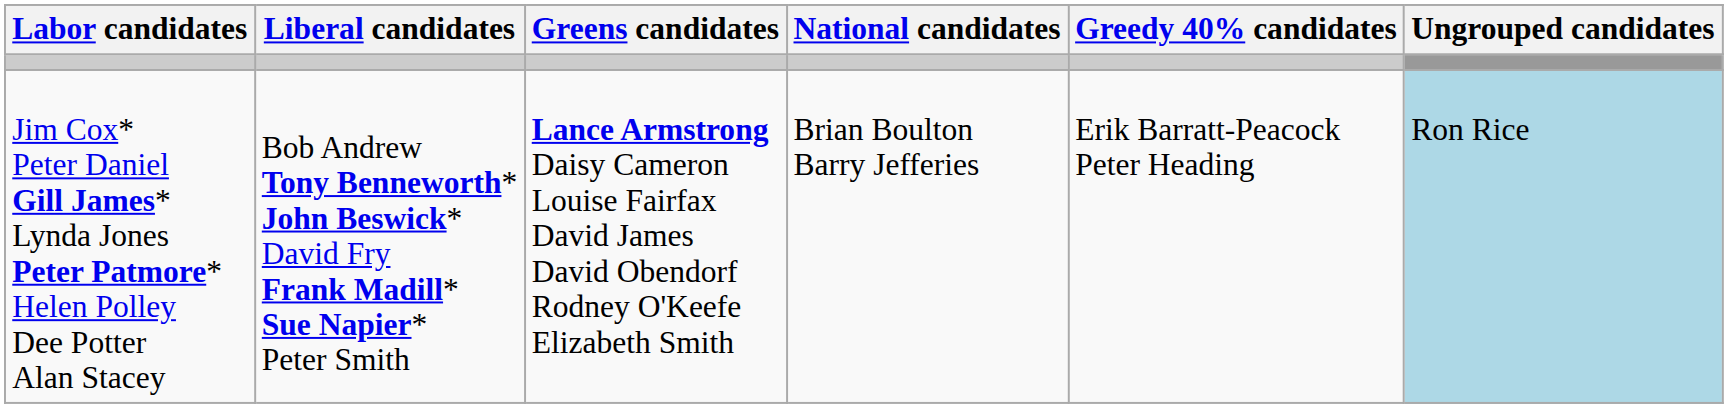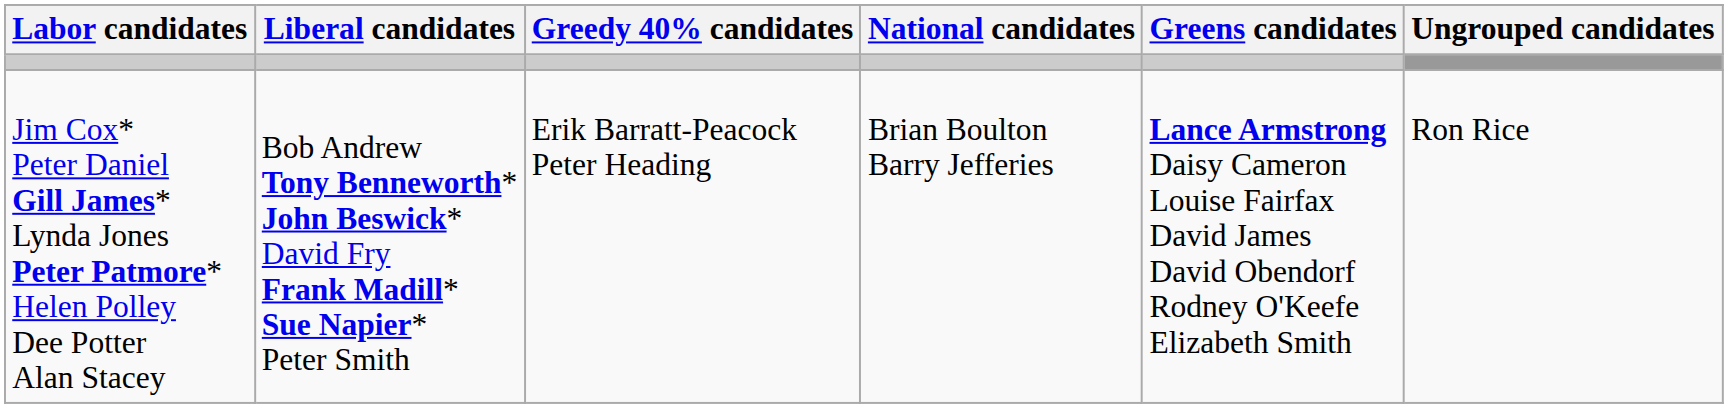columns swapped: (655, 29) <-> (1236, 29)
(1470, 129) lightblue background -> (1470, 129) no background
